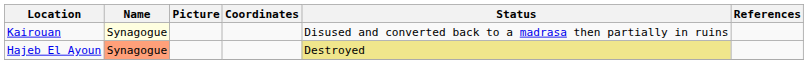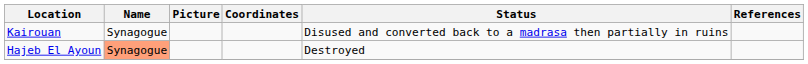(137, 32) lightyellow background -> (137, 32) no background
(335, 50) khaki background -> (335, 50) no background
